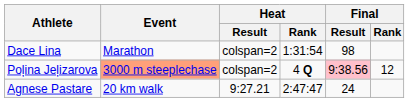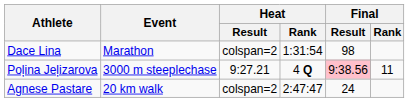(160, 70) lightsalmon background -> (160, 70) no background
(250, 70) colspan=2 -> (250, 70) 9:27.21
(387, 70) 12 -> (387, 70) 11
(250, 89) 9:27.21 -> (250, 89) colspan=2
